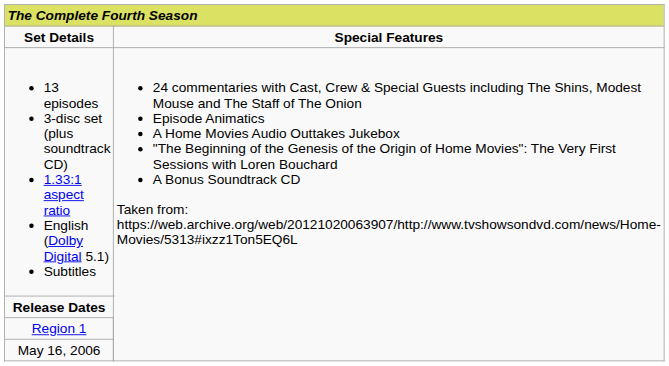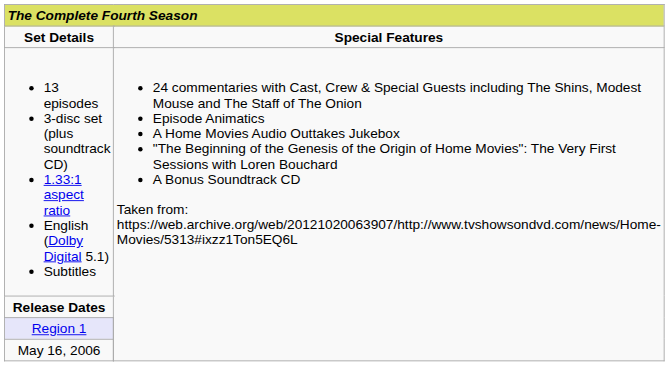(59, 328) no background -> (59, 328) lavender background
